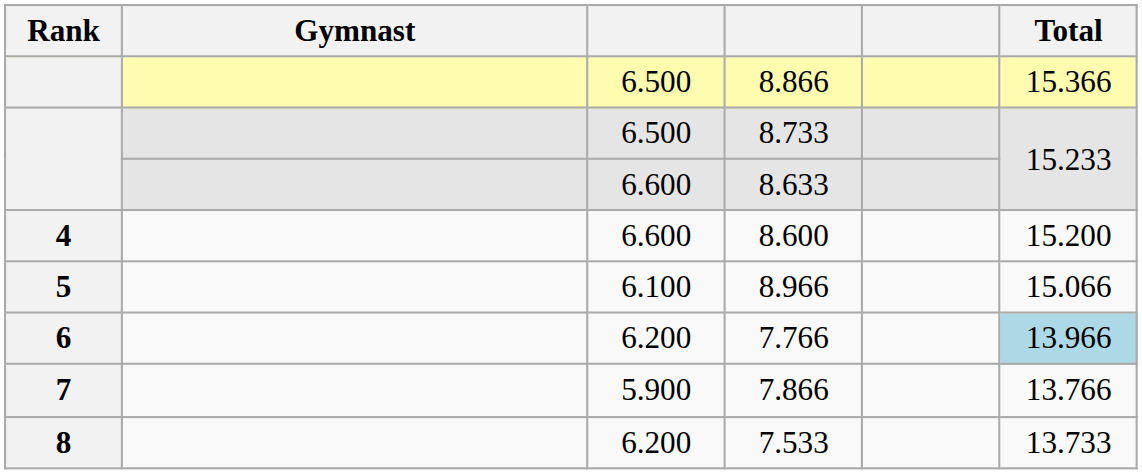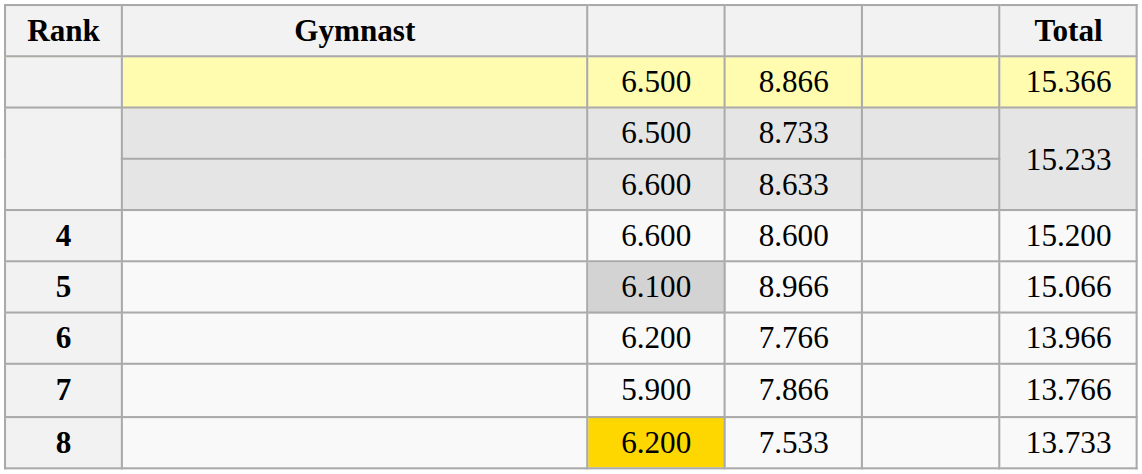(656, 287) no background -> (656, 287) lightgrey background
(1069, 338) lightblue background -> (1069, 338) no background
(656, 441) no background -> (656, 441) gold background
